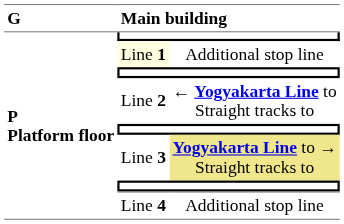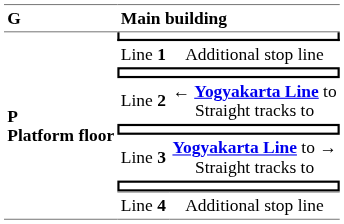(143, 54) lightyellow background -> (143, 54) no background
(255, 157) khaki background -> (255, 157) no background
